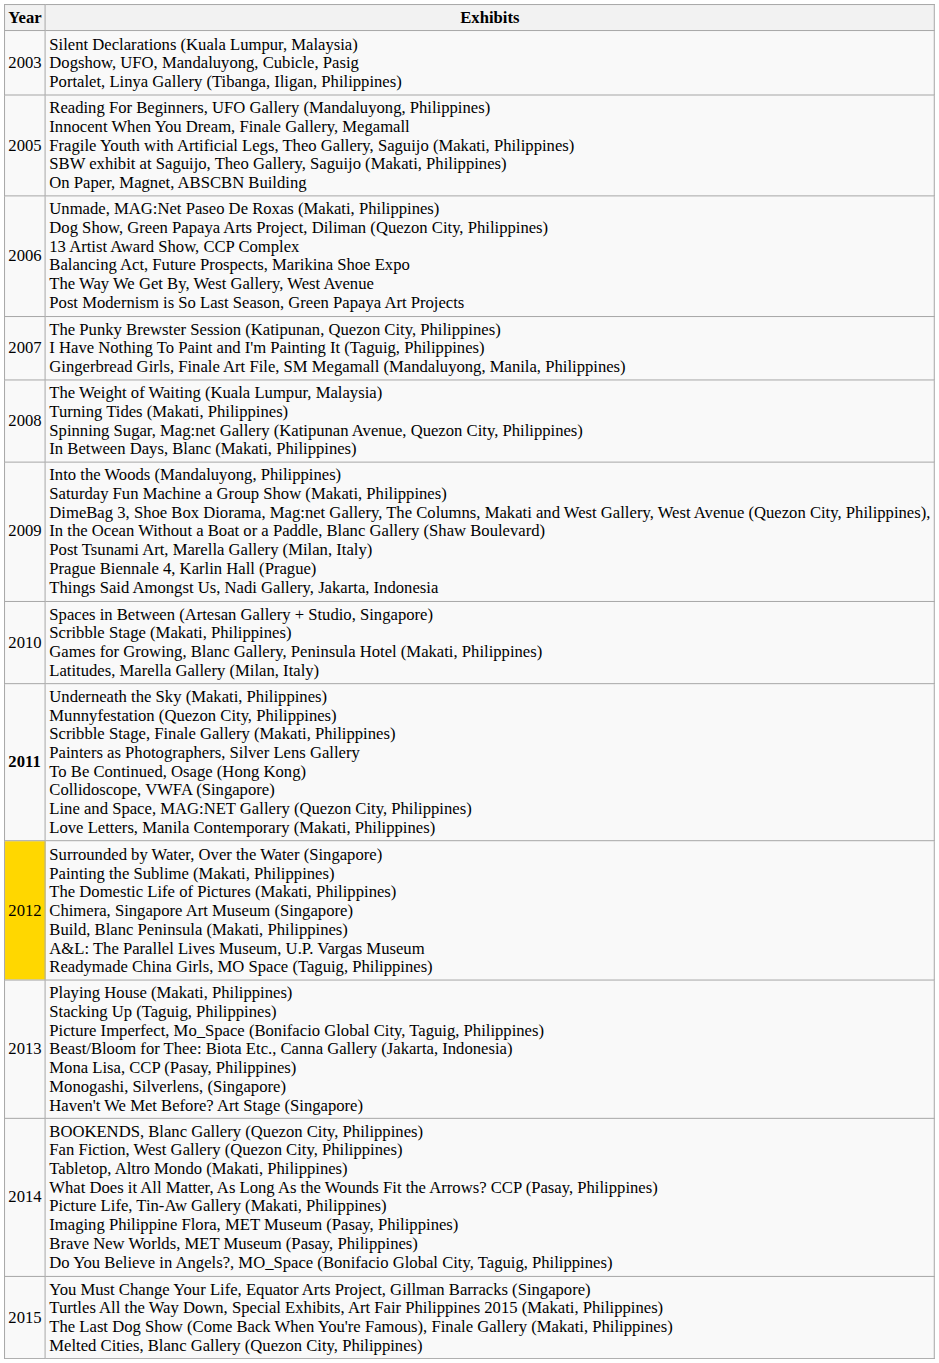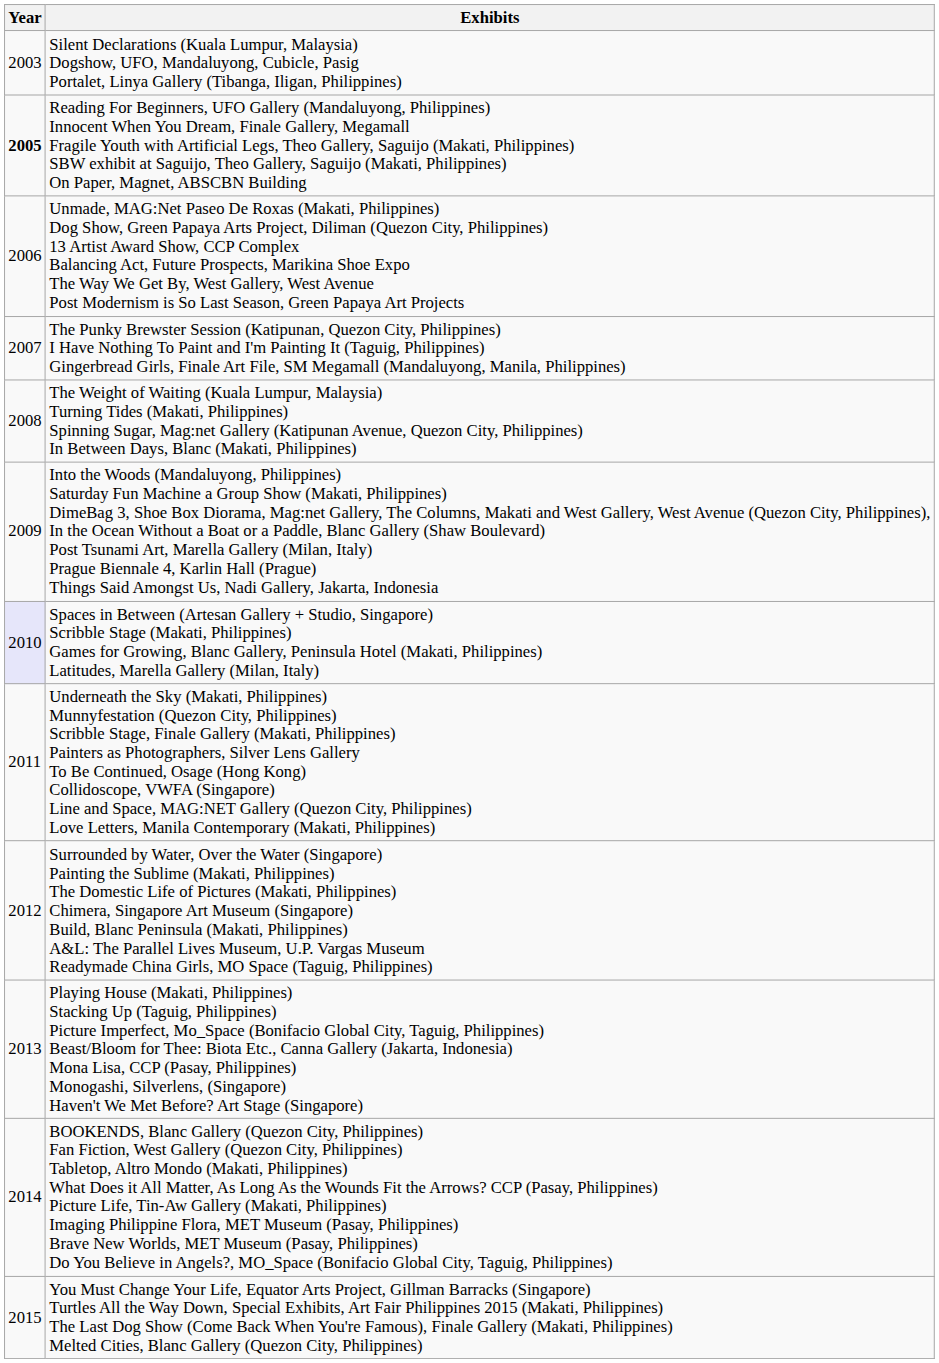(25, 145) normal -> (25, 145) bold
(25, 642) no background -> (25, 642) lavender background
(25, 762) bold -> (25, 762) normal
(25, 910) gold background -> (25, 910) no background
